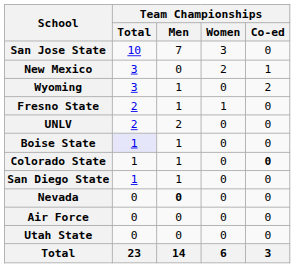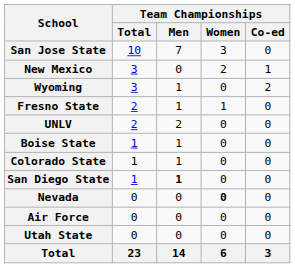(134, 143) lavender background -> (134, 143) no background
(268, 161) bold -> (268, 161) normal
(179, 180) normal -> (179, 180) bold
(179, 198) bold -> (179, 198) normal
(223, 198) normal -> (223, 198) bold
